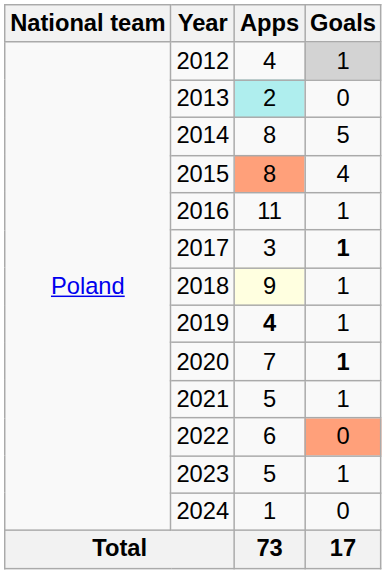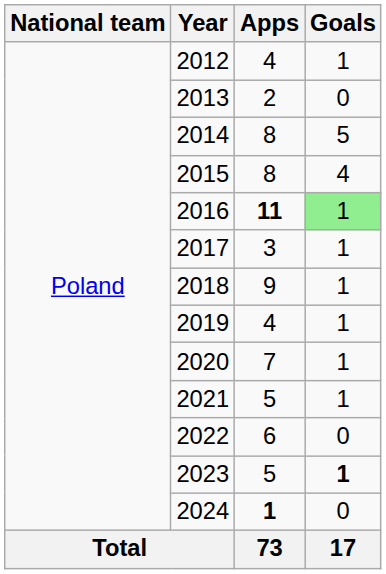(343, 60) lightgrey background -> (343, 60) no background
(270, 98) paleturquoise background -> (270, 98) no background
(270, 173) lightsalmon background -> (270, 173) no background
(270, 211) normal -> (270, 211) bold
(343, 211) no background -> (343, 211) lightgreen background
(343, 248) bold -> (343, 248) normal
(270, 286) lightyellow background -> (270, 286) no background
(270, 323) bold -> (270, 323) normal
(343, 361) bold -> (343, 361) normal
(343, 436) lightsalmon background -> (343, 436) no background
(343, 473) normal -> (343, 473) bold
(270, 511) normal -> (270, 511) bold
